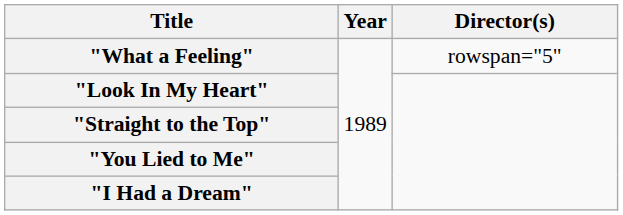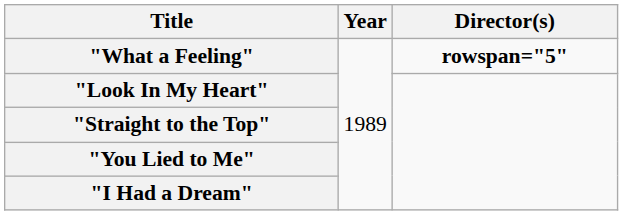(505, 55) normal -> (505, 55) bold
